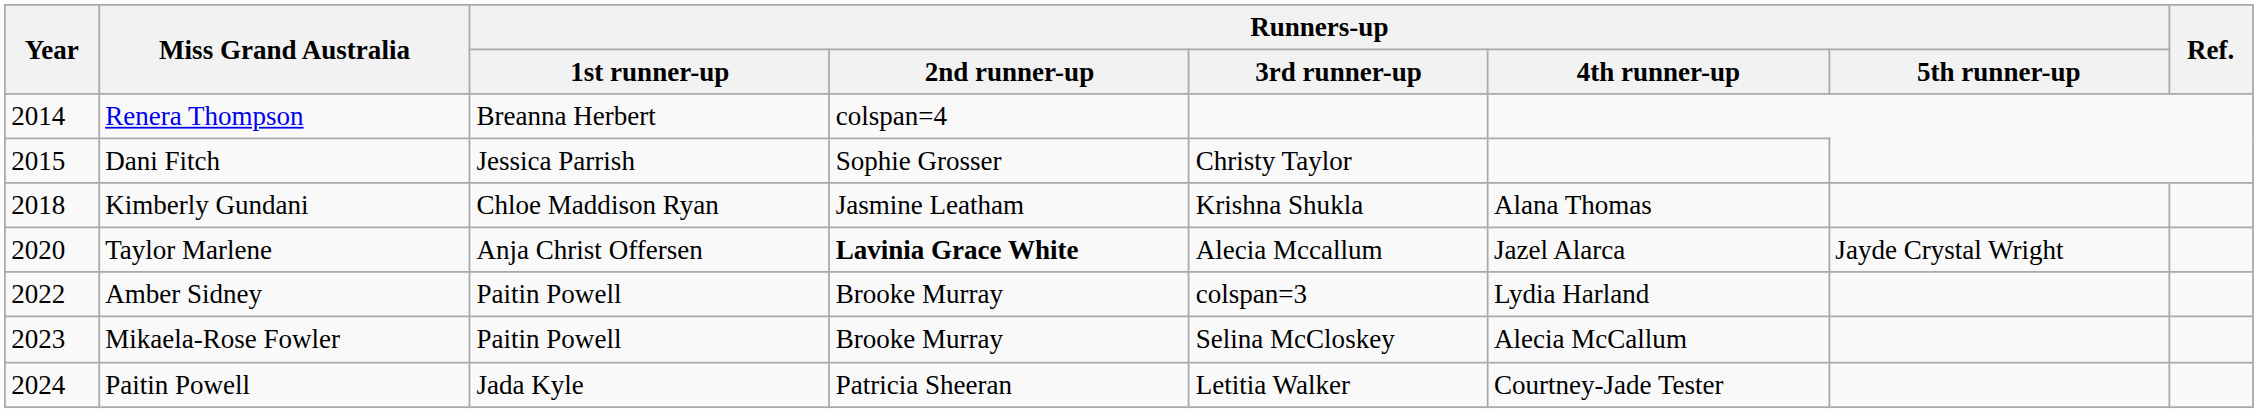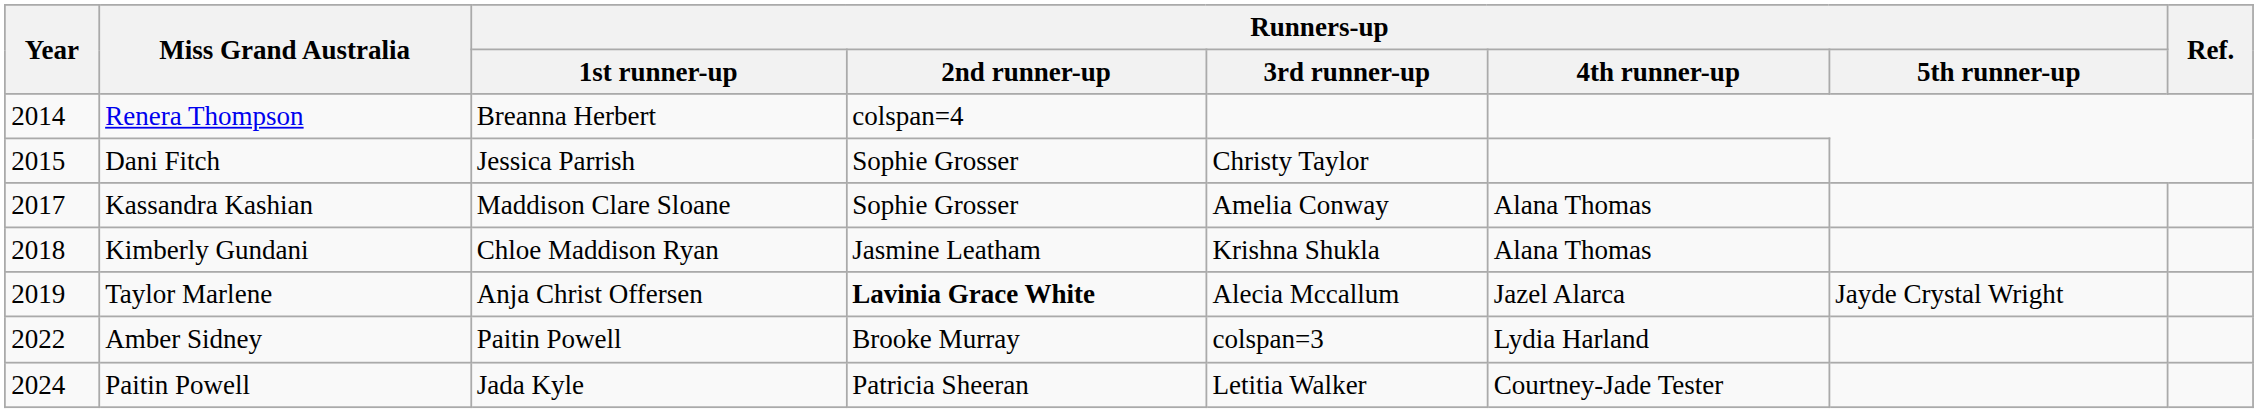+ row: (209, 205)
(38, 250) 2020 -> (38, 294) 2019
- row: (223, 339)
